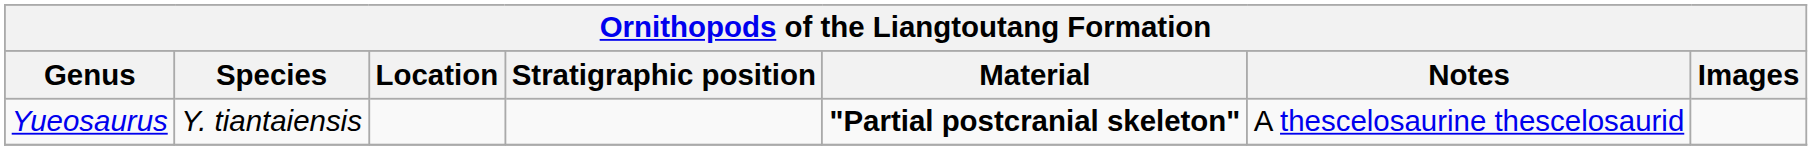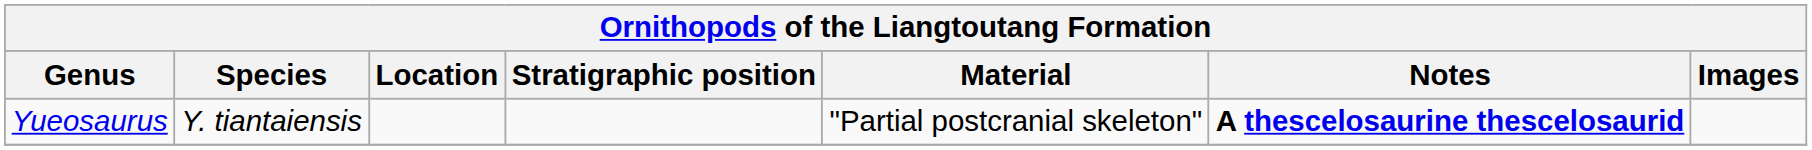(1035, 121) bold -> (1016, 121) normal
(1469, 121) normal -> (1450, 121) bold
